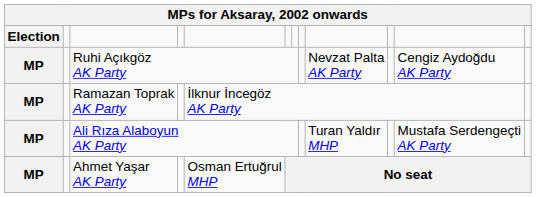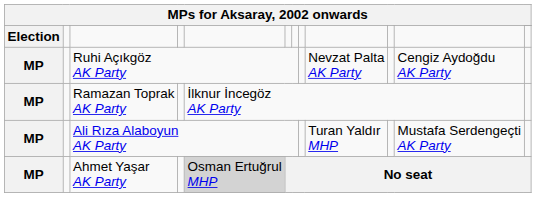(235, 174) no background -> (235, 174) lightgrey background
